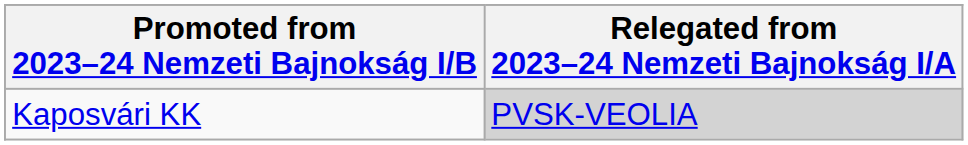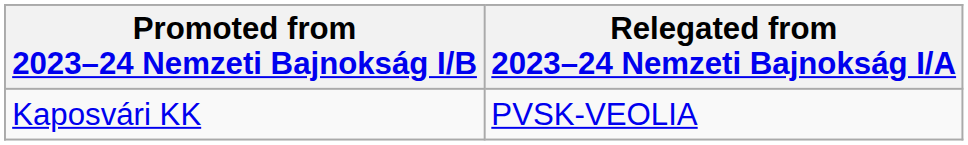(594, 113) lightgrey background -> (594, 113) no background
